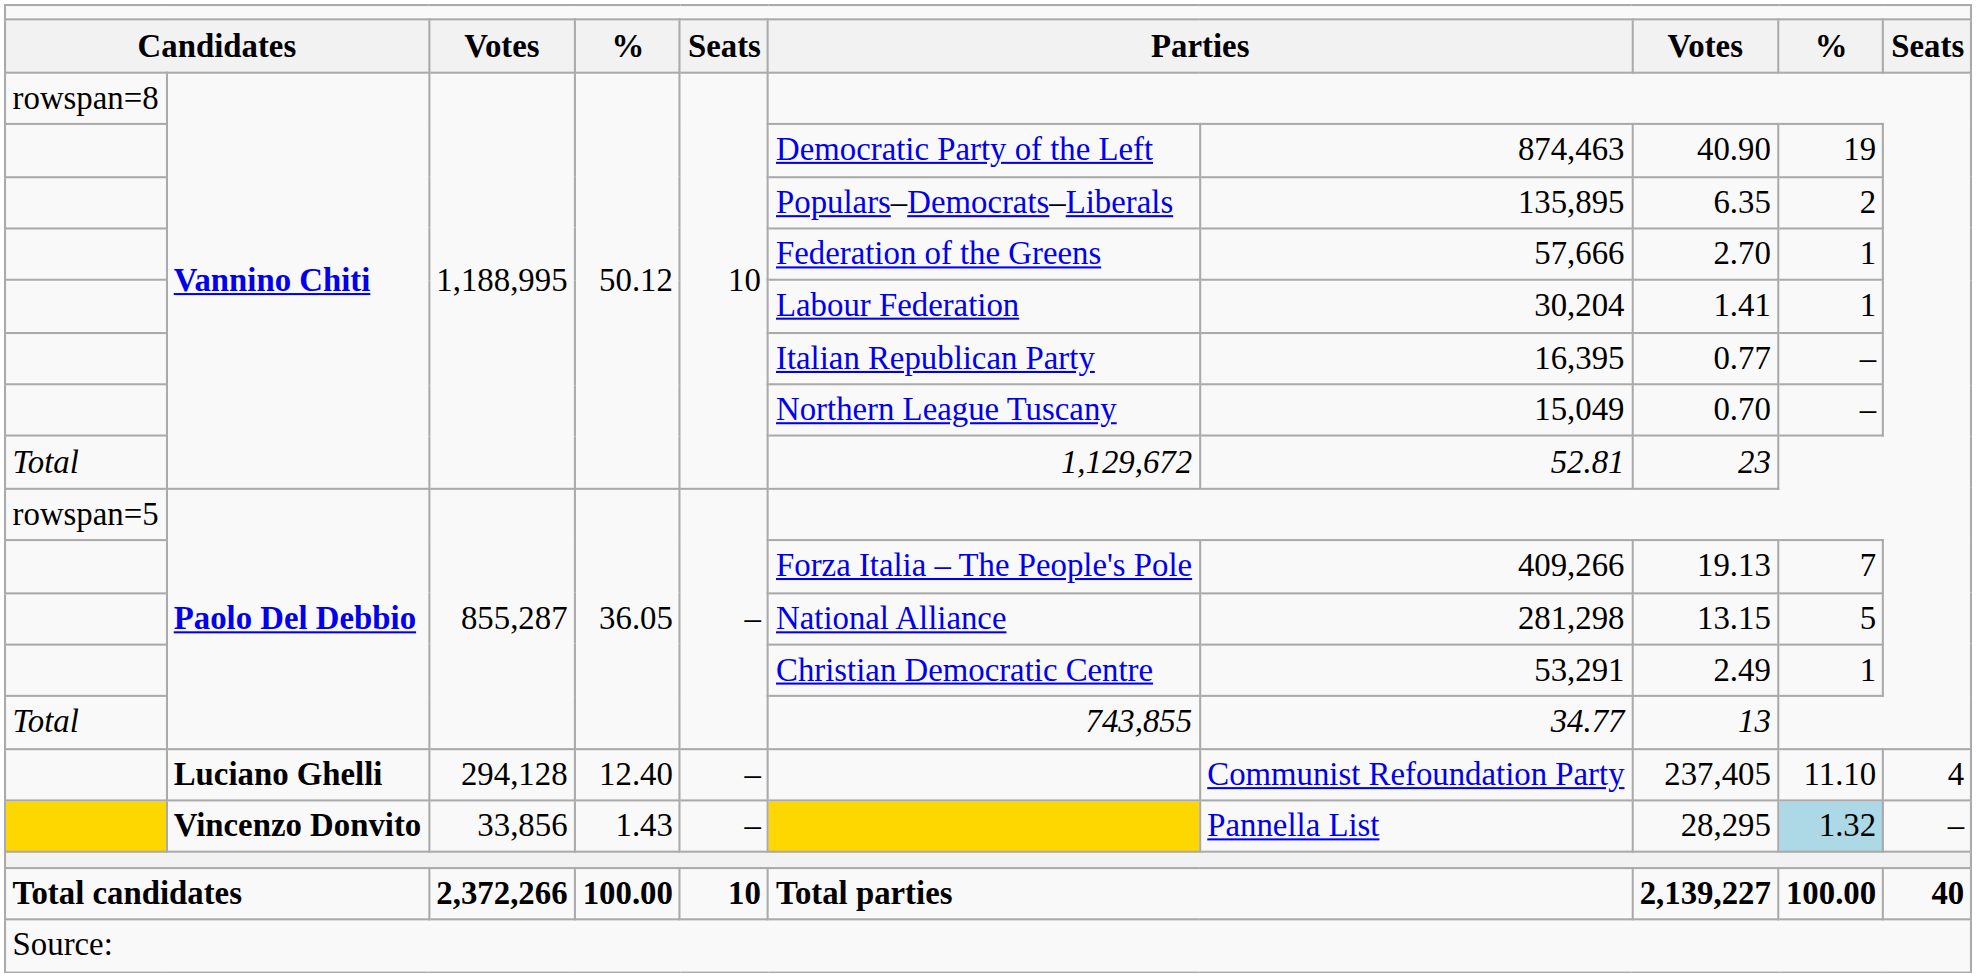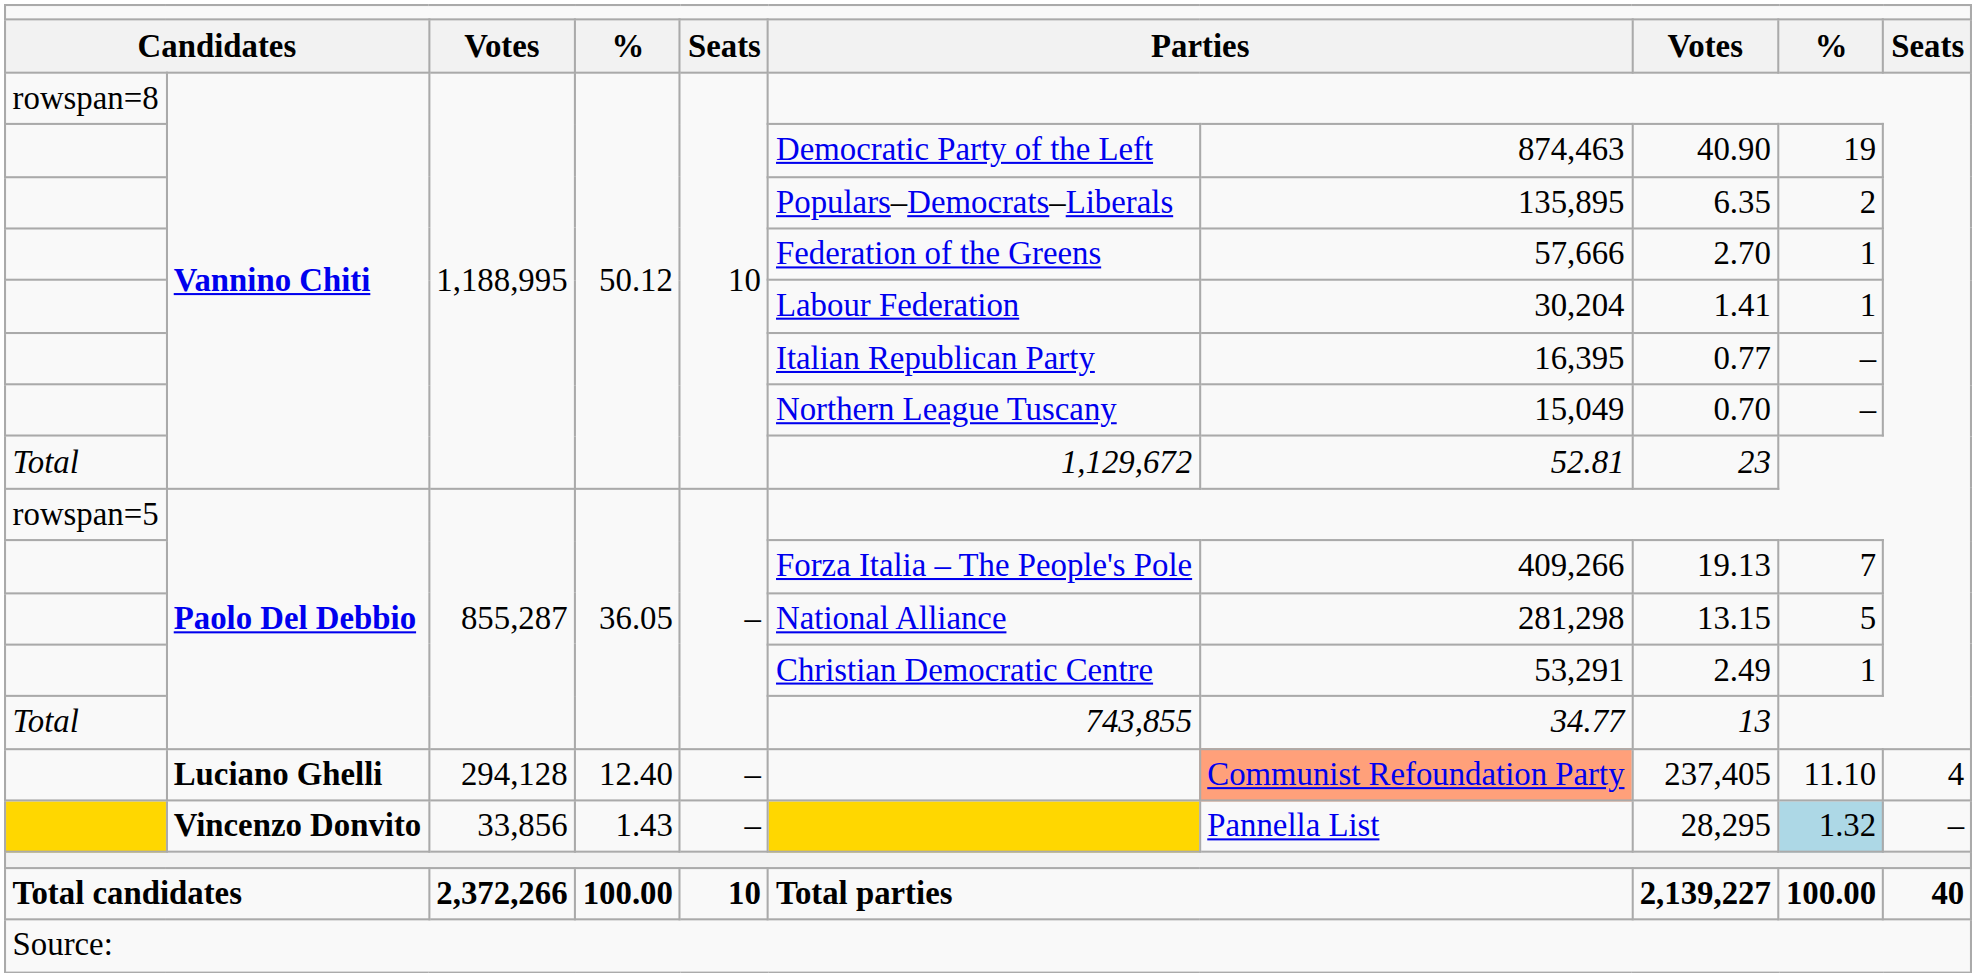(1416, 773) no background -> (1416, 773) lightsalmon background
